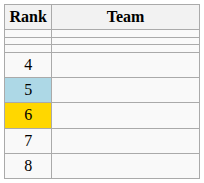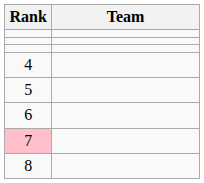(28, 90) lightblue background -> (28, 90) no background
(28, 115) gold background -> (28, 115) no background
(28, 140) no background -> (28, 140) pink background
